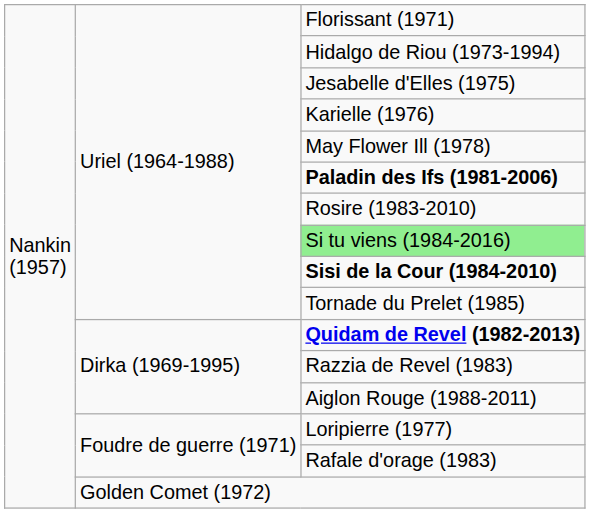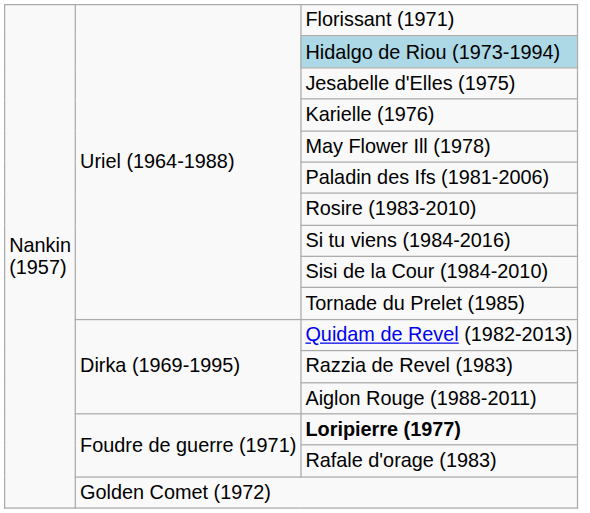(433, 51) no background -> (433, 51) lightblue background
(432, 177) bold -> (427, 177) normal
(408, 240) lightgreen background -> (408, 240) no background
(431, 271) bold -> (427, 271) normal
(443, 334) bold -> (439, 334) normal
(379, 429) normal -> (383, 429) bold
